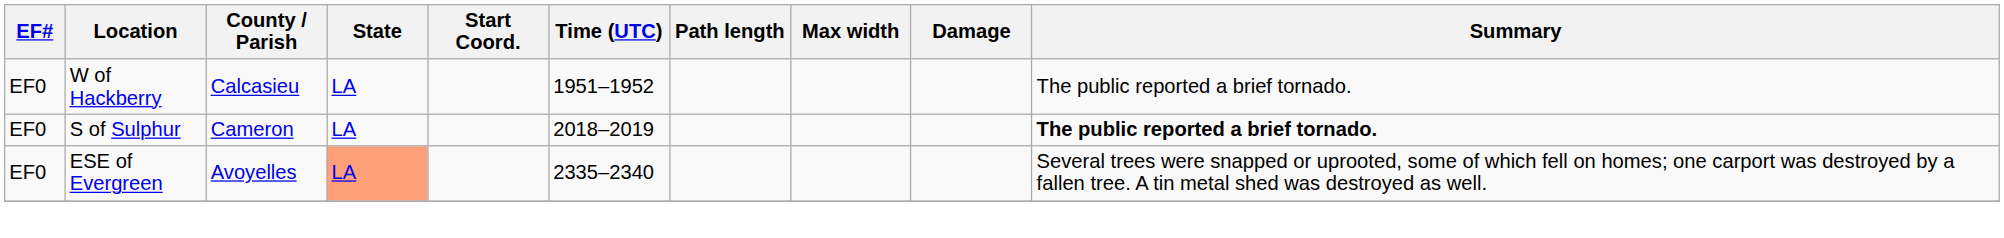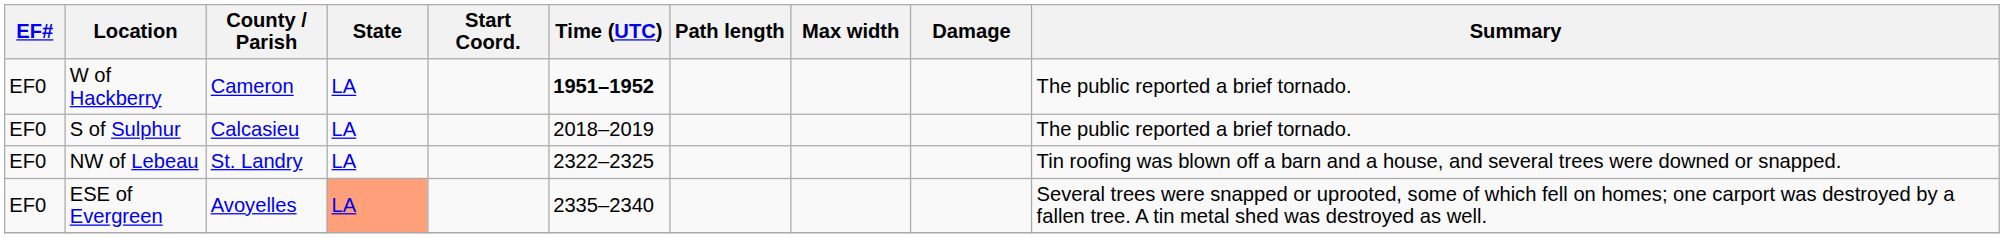(255, 86) Calcasieu -> (252, 86) Cameron
(604, 86) normal -> (604, 86) bold
(252, 129) Cameron -> (255, 129) Calcasieu
(1207, 129) bold -> (1194, 129) normal
+ row: (134, 161)
